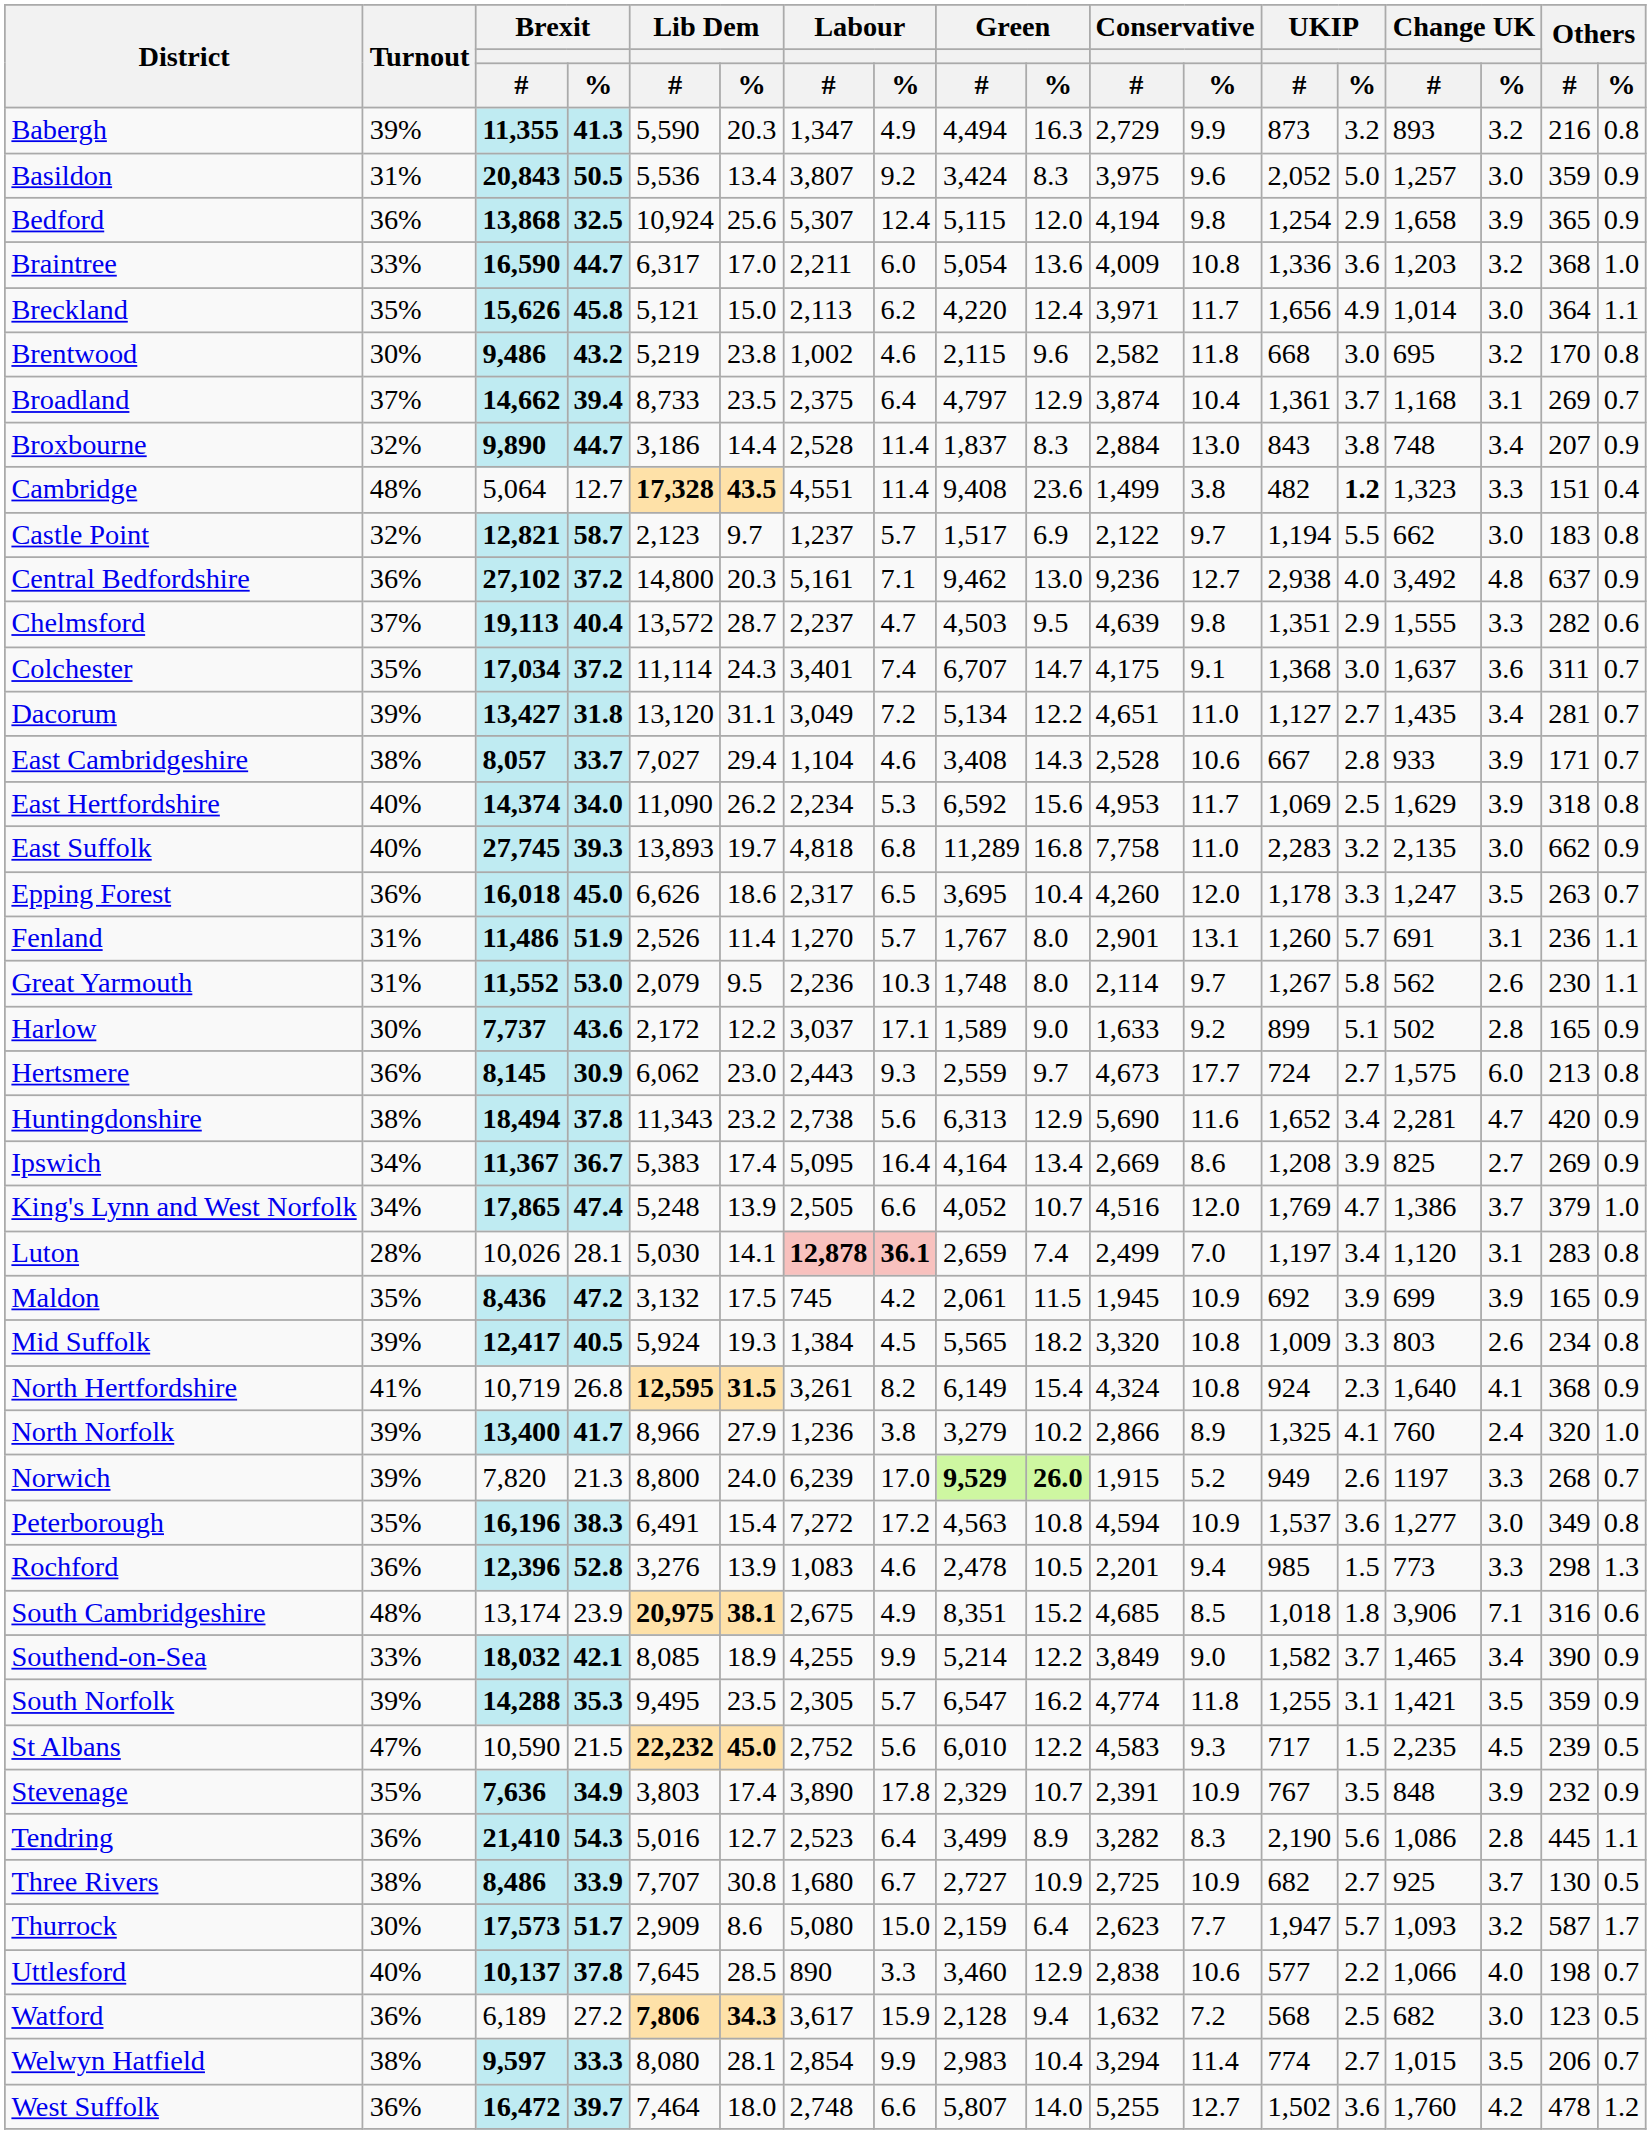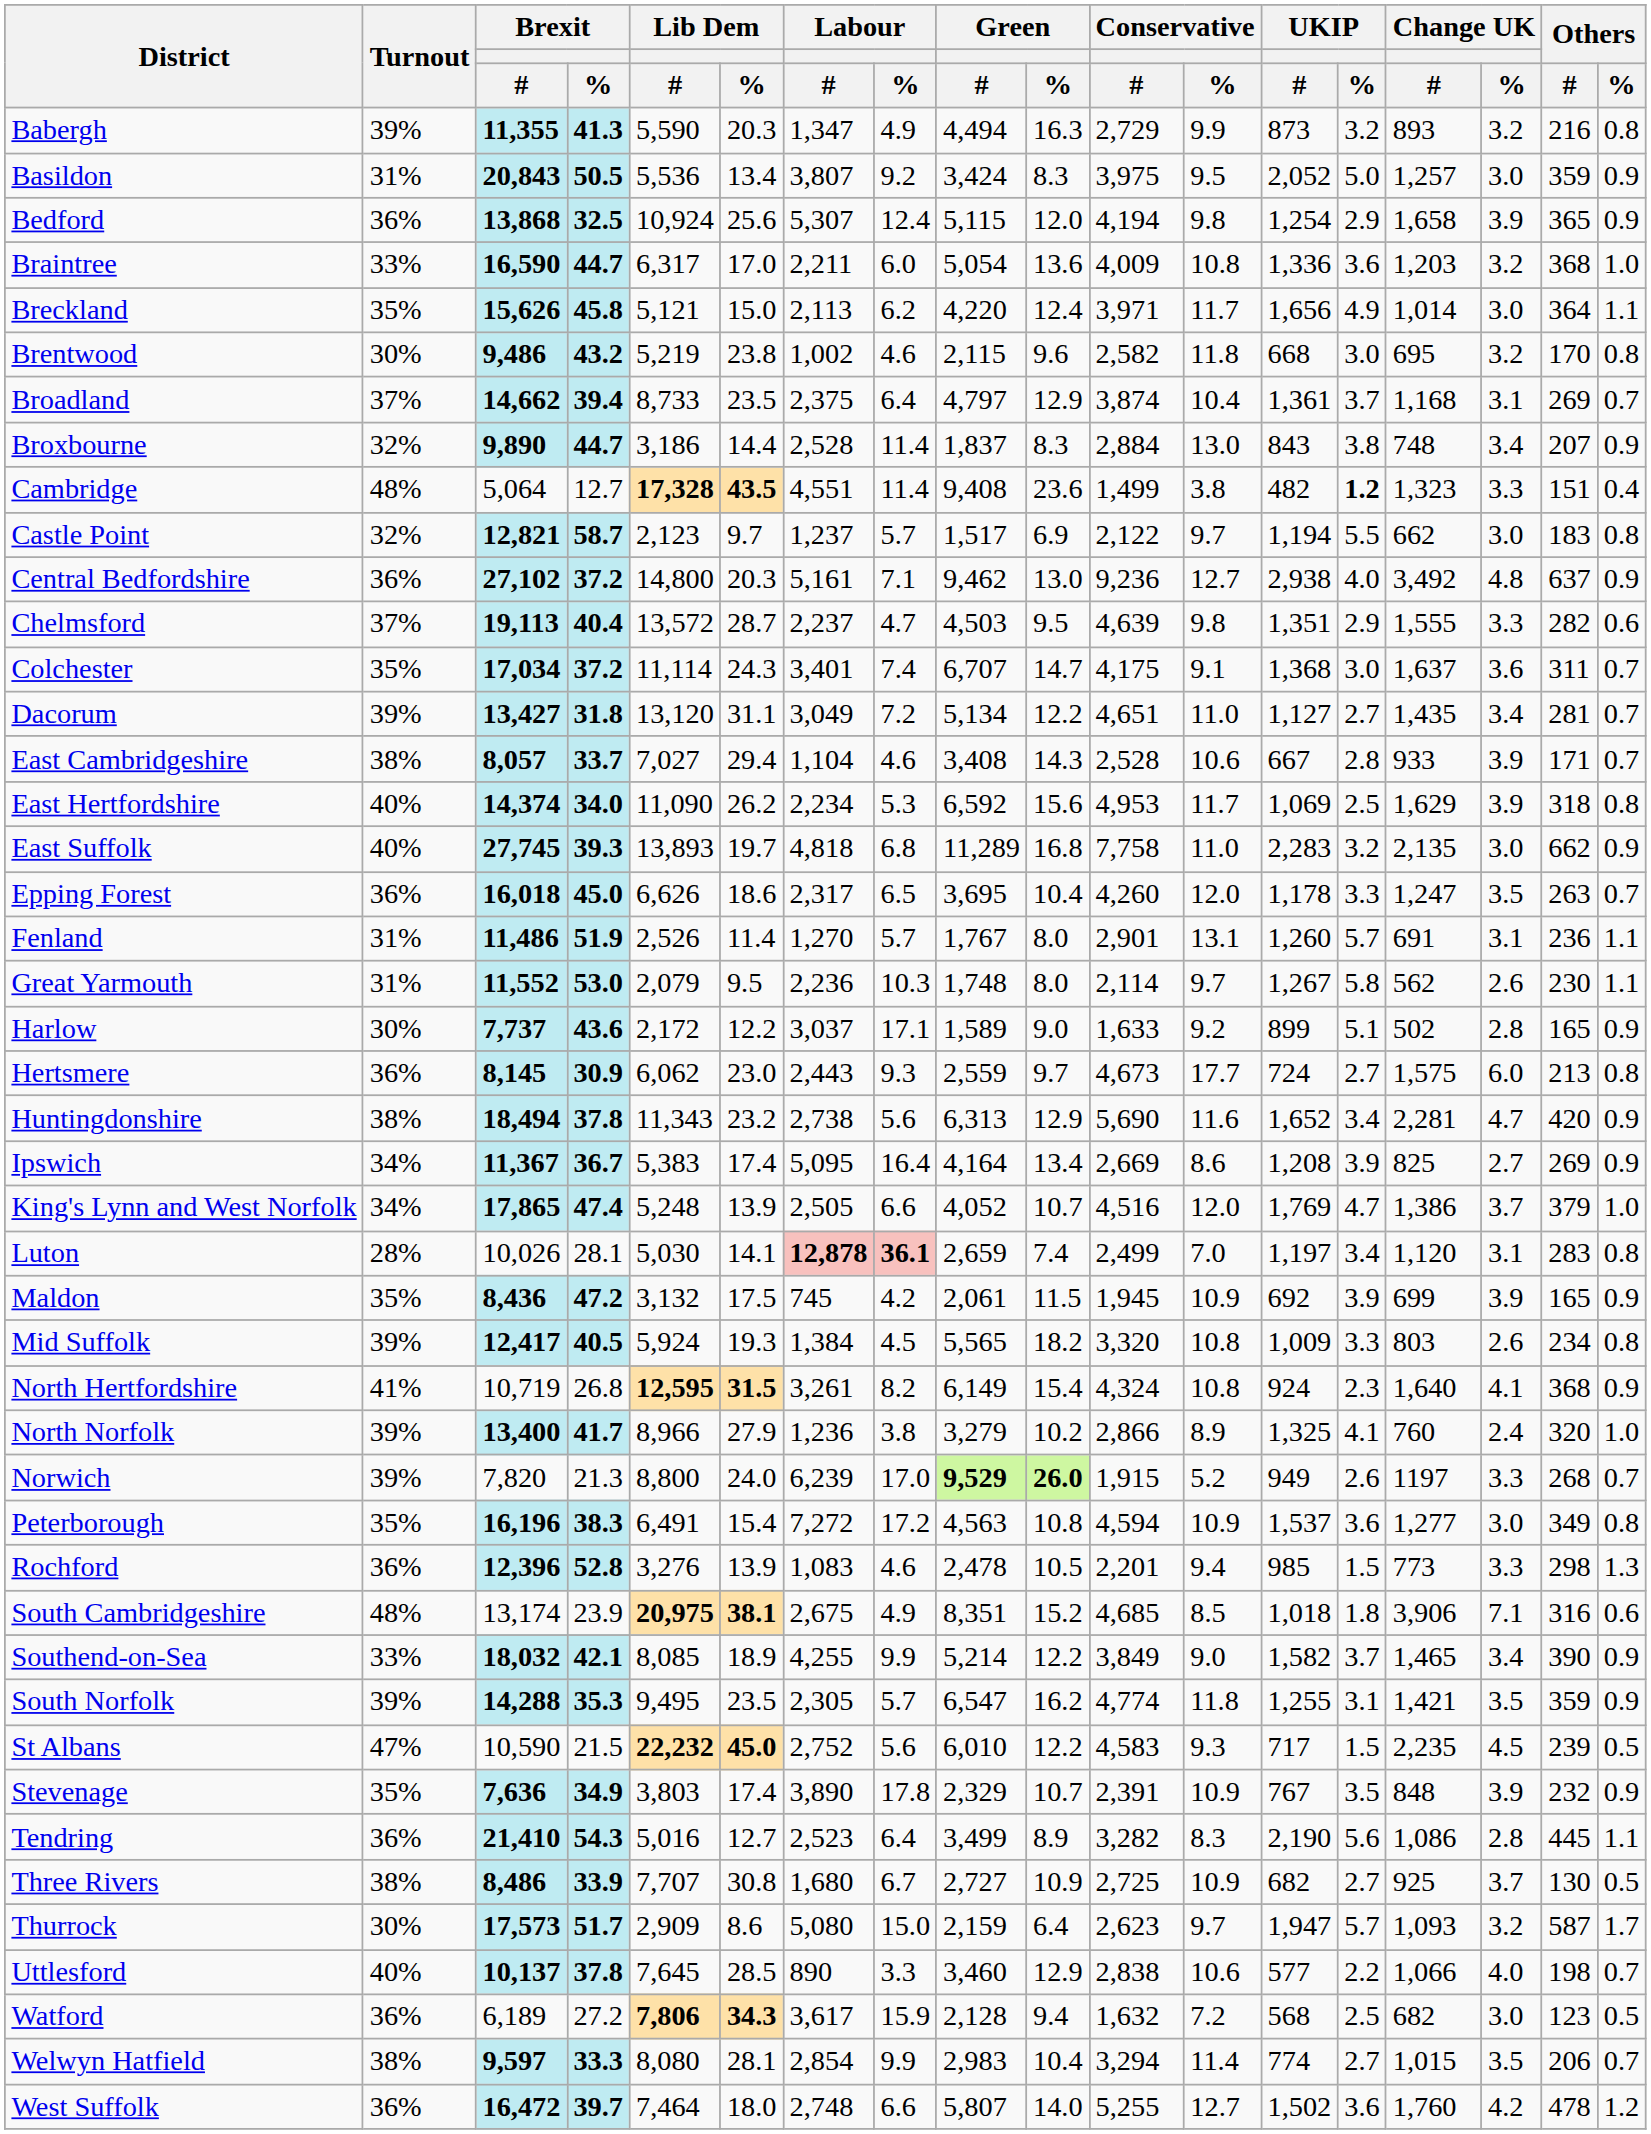(1208, 174) 9.6 -> (1208, 174) 9.5
(1208, 1926) 7.7 -> (1208, 1926) 9.7
